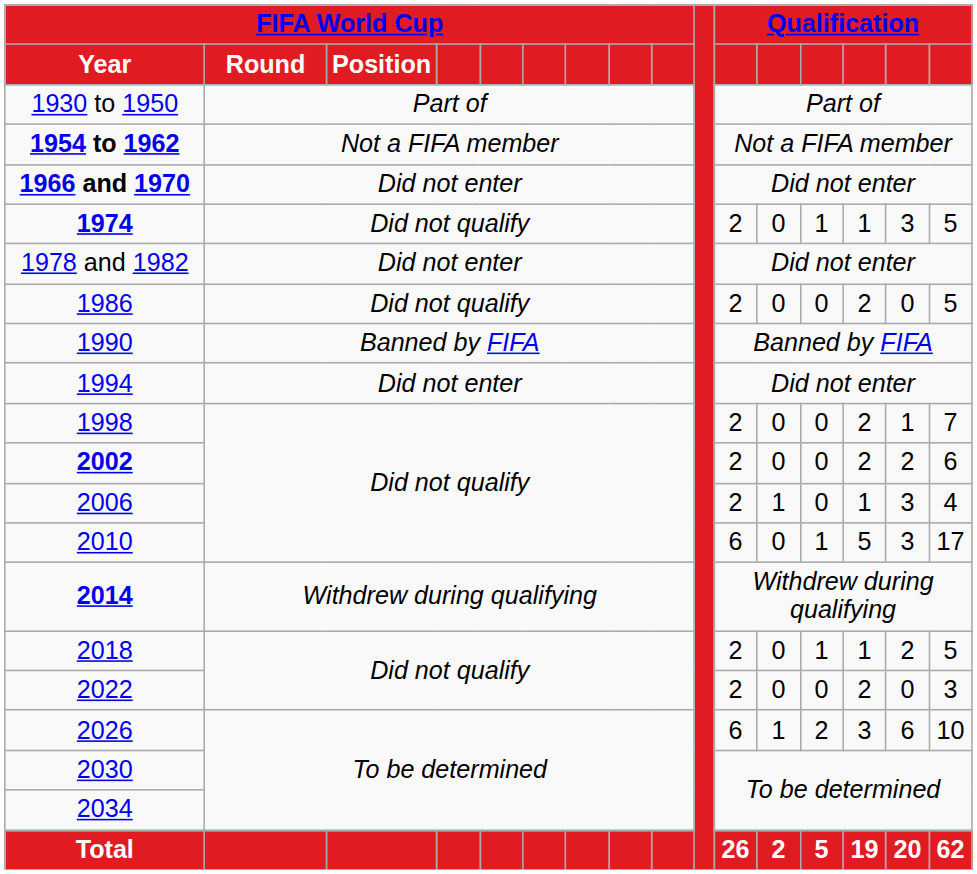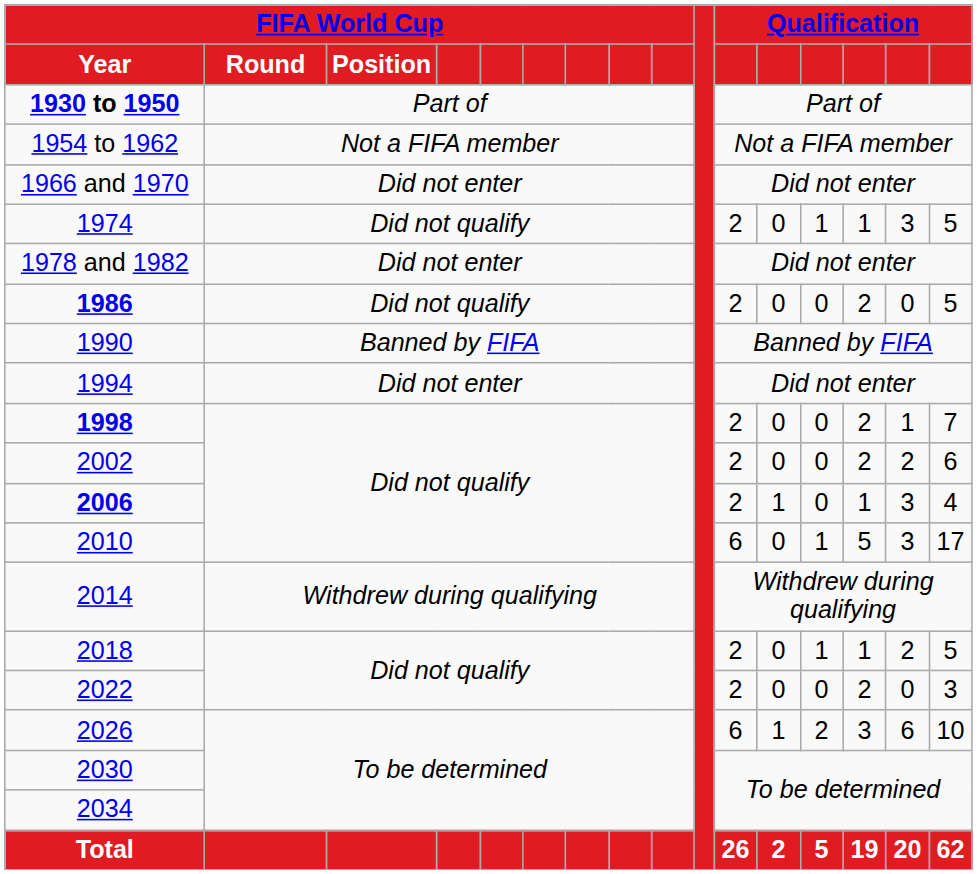(105, 104) normal -> (105, 104) bold
(105, 143) bold -> (105, 143) normal
(105, 183) bold -> (105, 183) normal
(105, 223) bold -> (105, 223) normal
(105, 303) normal -> (105, 303) bold
(105, 422) normal -> (105, 422) bold
(105, 462) bold -> (105, 462) normal
(105, 502) normal -> (105, 502) bold
(105, 596) bold -> (105, 596) normal
